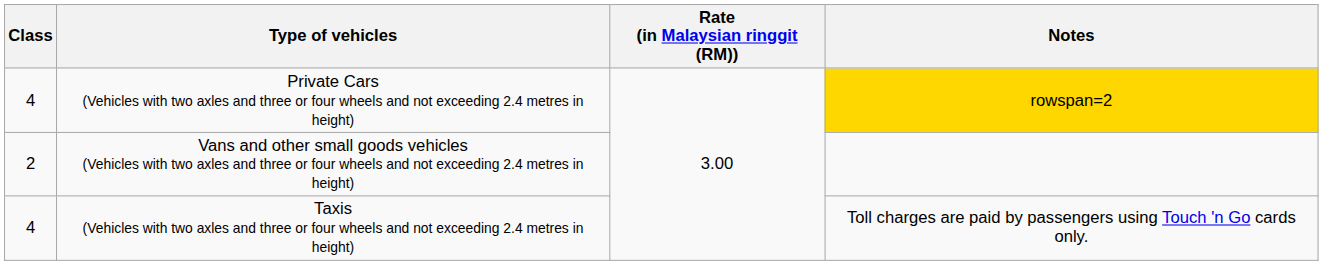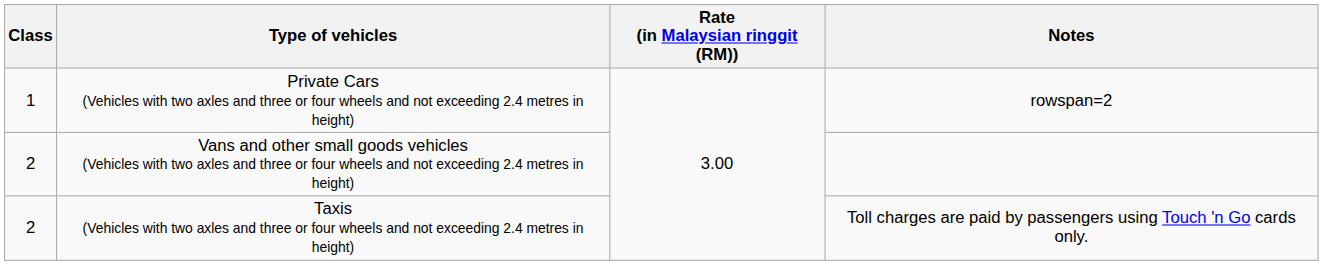(31, 100) 4 -> (31, 100) 1
(1071, 100) gold background -> (1071, 100) no background
(31, 227) 4 -> (31, 227) 2
